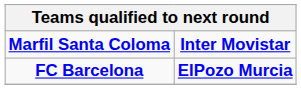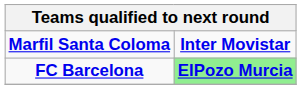(235, 71) no background -> (235, 71) lightgreen background
